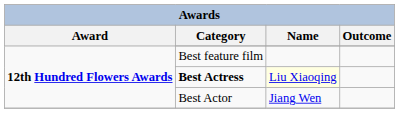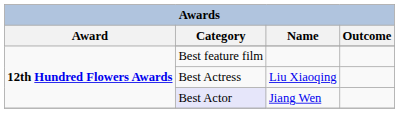(211, 77) bold -> (210, 77) normal
(303, 77) lightyellow background -> (303, 77) no background
(205, 98) no background -> (205, 98) lavender background
